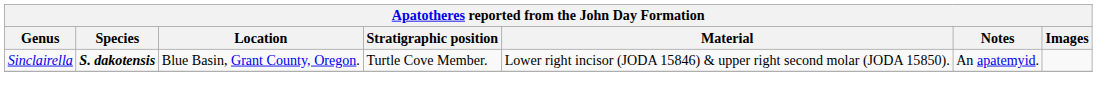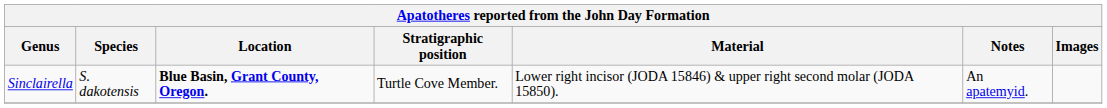(117, 60) bold -> (109, 84) normal
(261, 60) normal -> (239, 84) bold
